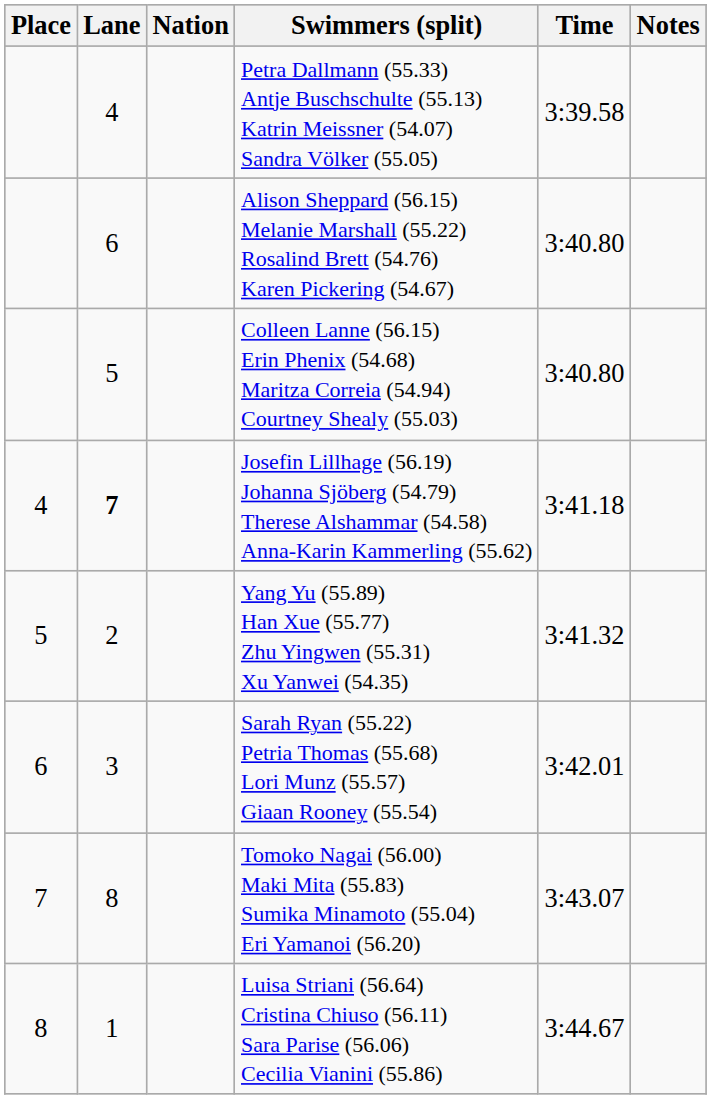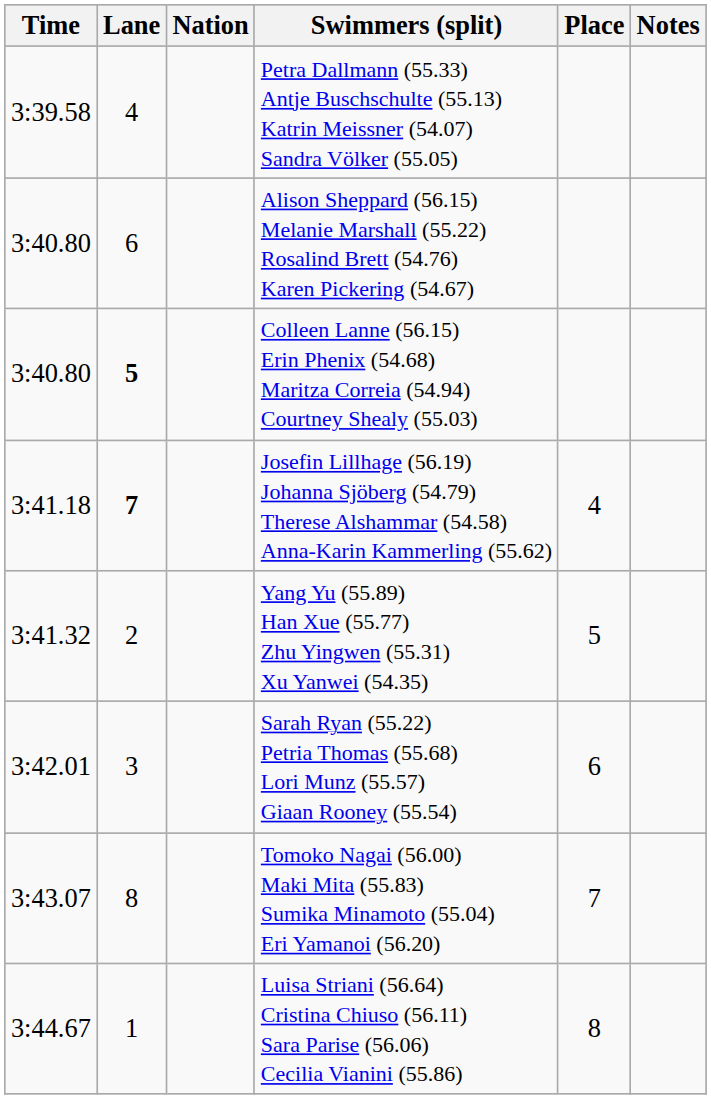columns swapped: (41, 25) <-> (584, 25)
(112, 373) normal -> (132, 373) bold
